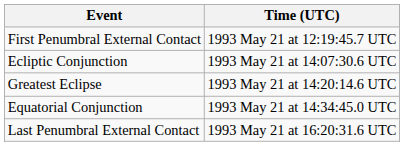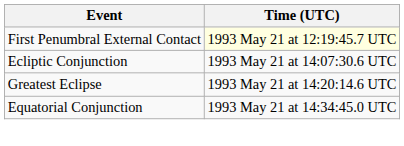(302, 38) no background -> (302, 38) lightyellow background
- row: (104, 130)
